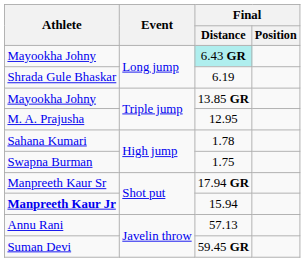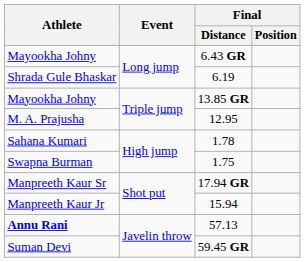(223, 56) paleturquoise background -> (223, 56) no background
(62, 204) bold -> (56, 204) normal
(35, 225) normal -> (38, 225) bold
